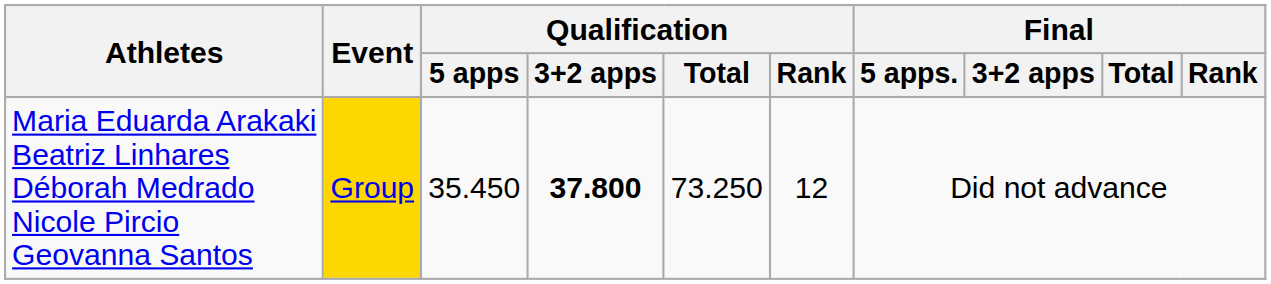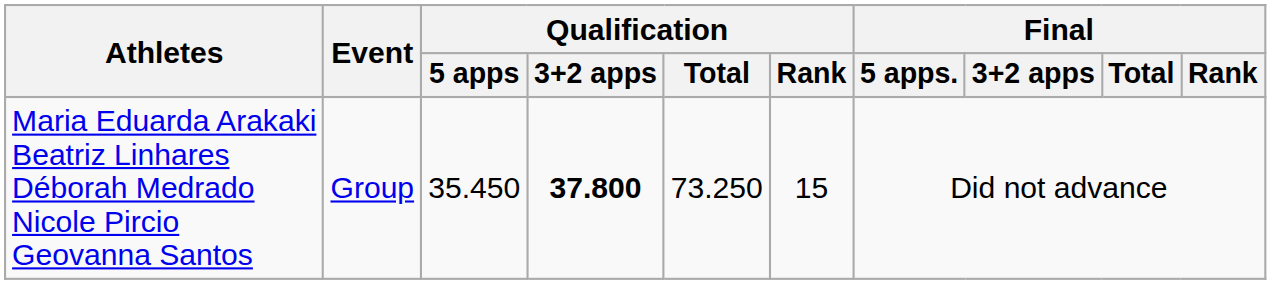(372, 189) gold background -> (372, 189) no background
(812, 189) 12 -> (812, 189) 15
